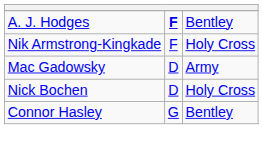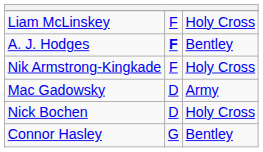+ row: (59, 22)
